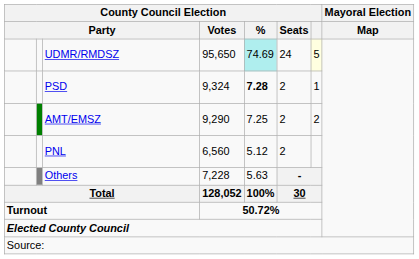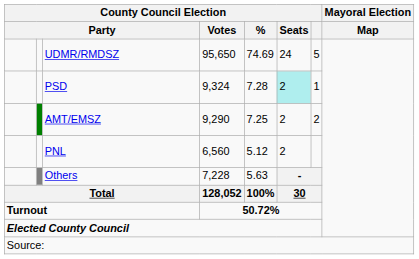(260, 55) paleturquoise background -> (260, 55) no background
(317, 55) lightyellow background -> (317, 55) no background
(257, 87) bold -> (257, 87) normal
(282, 87) no background -> (282, 87) paleturquoise background
